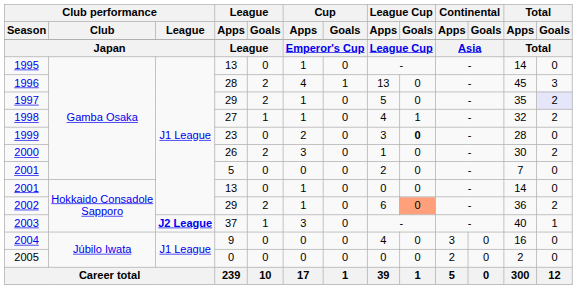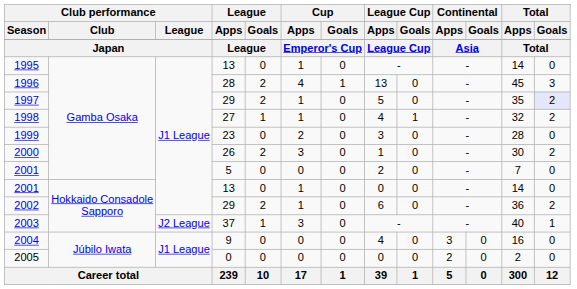(418, 135) bold -> (415, 135) normal
(418, 205) lightsalmon background -> (415, 205) no background
(185, 223) bold -> (184, 223) normal
